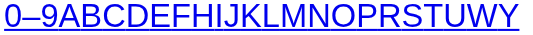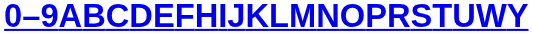(262, 16) normal -> (266, 16) bold
